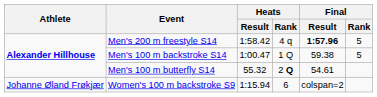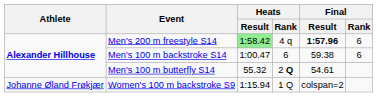(255, 41) no background -> (255, 41) lightgreen background
(359, 41) 5 -> (359, 41) 6
(286, 56) 1 Q -> (286, 56) 6
(359, 56) 5 -> (359, 56) 6
(286, 85) 6 -> (286, 85) 1 Q
